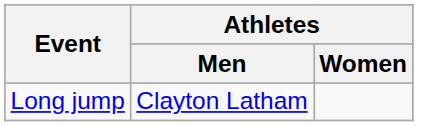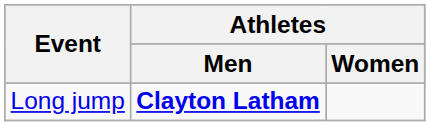(222, 102) normal -> (228, 102) bold
